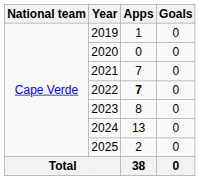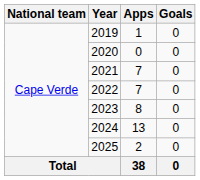(139, 90) bold -> (139, 90) normal
